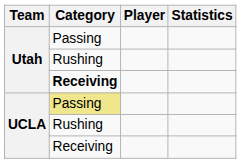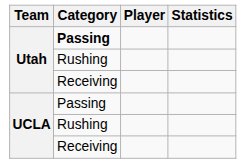(77, 37) normal -> (83, 37) bold
(85, 81) bold -> (87, 81) normal
(77, 103) khaki background -> (82, 103) no background
